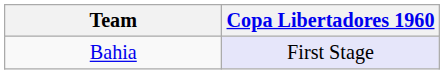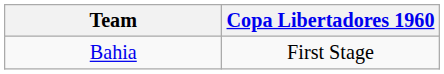(331, 52) lavender background -> (331, 52) no background
